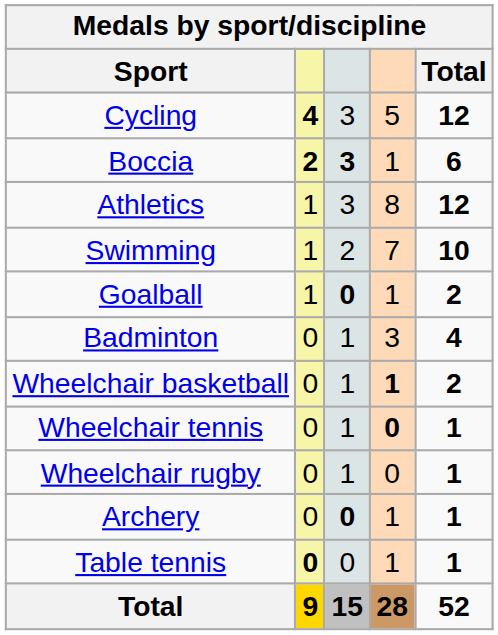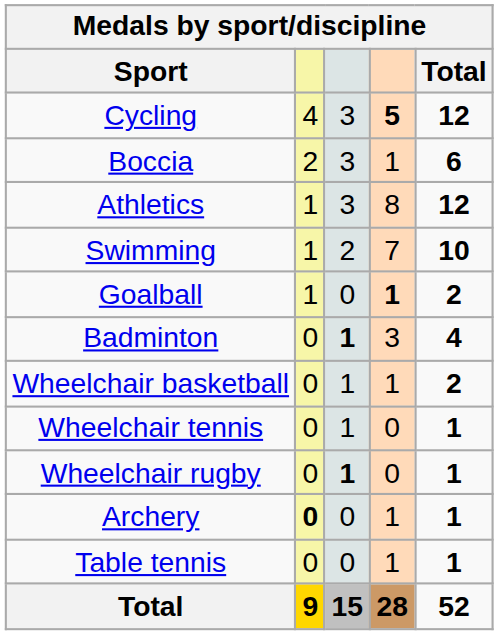(310, 116) bold -> (310, 116) normal
(392, 116) normal -> (392, 116) bold
(310, 160) bold -> (310, 160) normal
(347, 160) bold -> (347, 160) normal
(347, 294) bold -> (347, 294) normal
(392, 294) normal -> (392, 294) bold
(347, 339) normal -> (347, 339) bold
(392, 383) bold -> (392, 383) normal
(392, 428) bold -> (392, 428) normal
(347, 473) normal -> (347, 473) bold
(310, 517) normal -> (310, 517) bold
(347, 517) bold -> (347, 517) normal
(310, 562) bold -> (310, 562) normal
